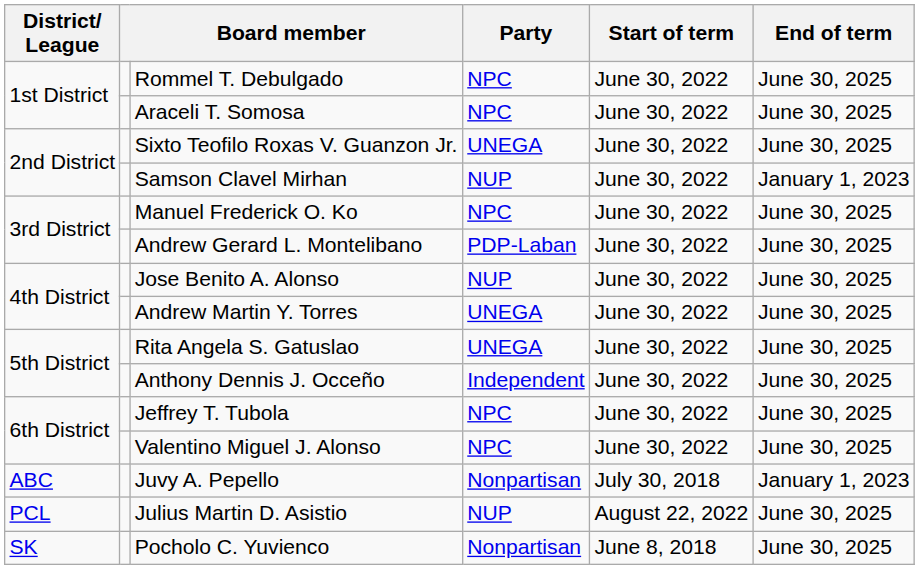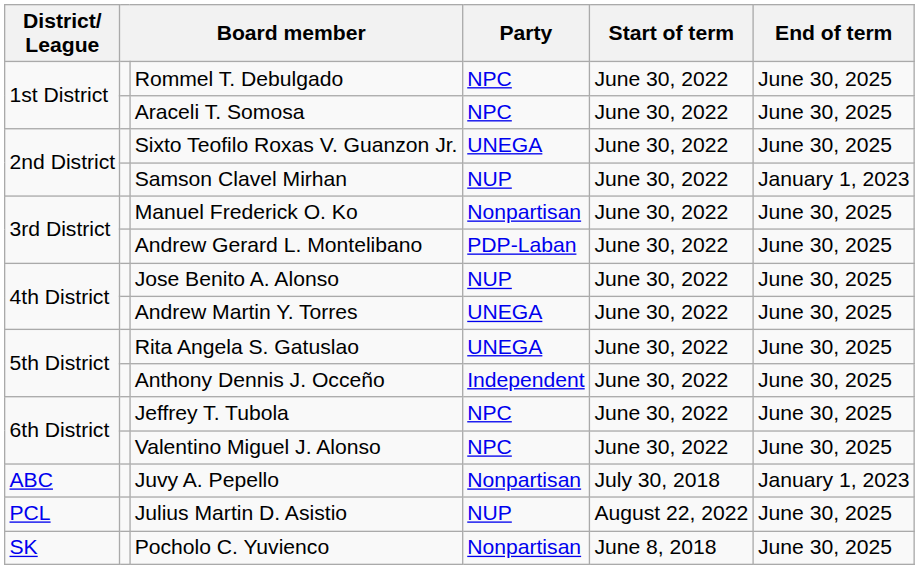(490, 212) NPC -> (524, 212) Nonpartisan
